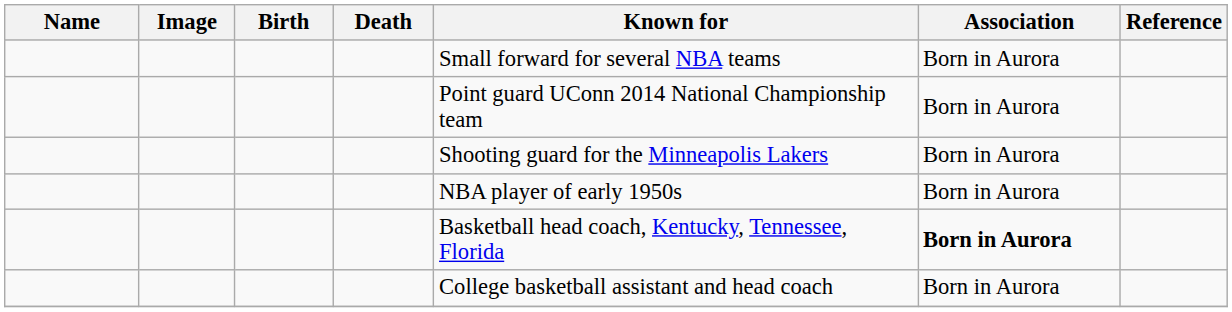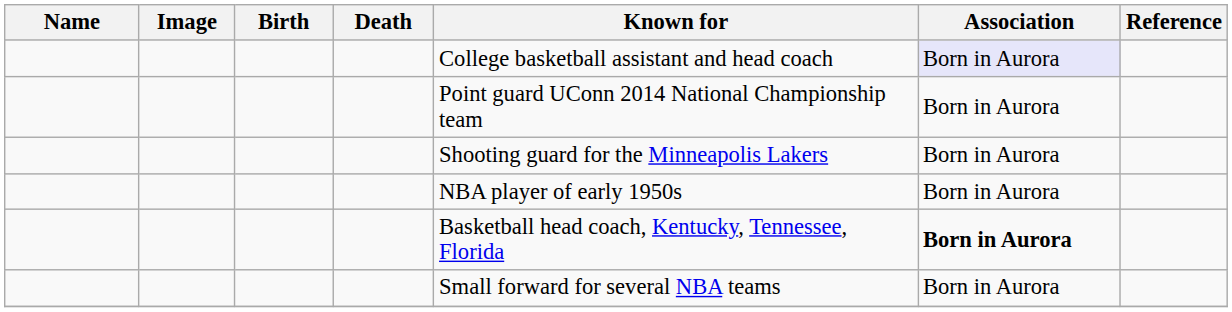(610, 58) Small forward for several NBA teams -> (636, 58) College basketball assistant and head coach
(991, 58) no background -> (991, 58) lavender background
(636, 287) College basketball assistant and head coach -> (610, 287) Small forward for several NBA teams
